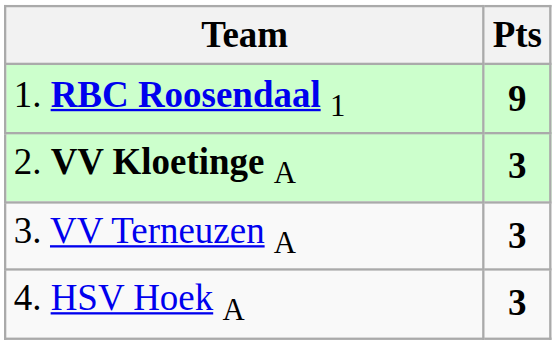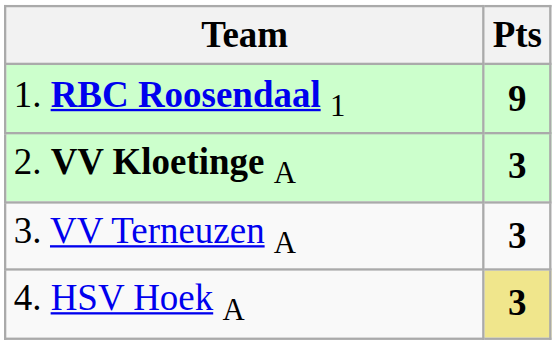(517, 303) no background -> (517, 303) khaki background
